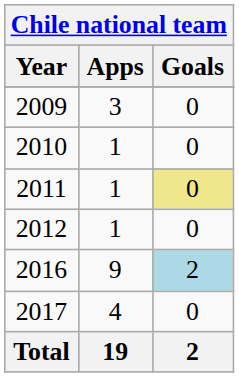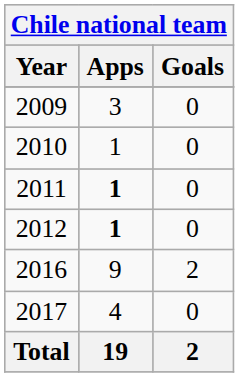(115, 188) normal -> (115, 188) bold
(193, 188) khaki background -> (193, 188) no background
(115, 229) normal -> (115, 229) bold
(193, 270) lightblue background -> (193, 270) no background
